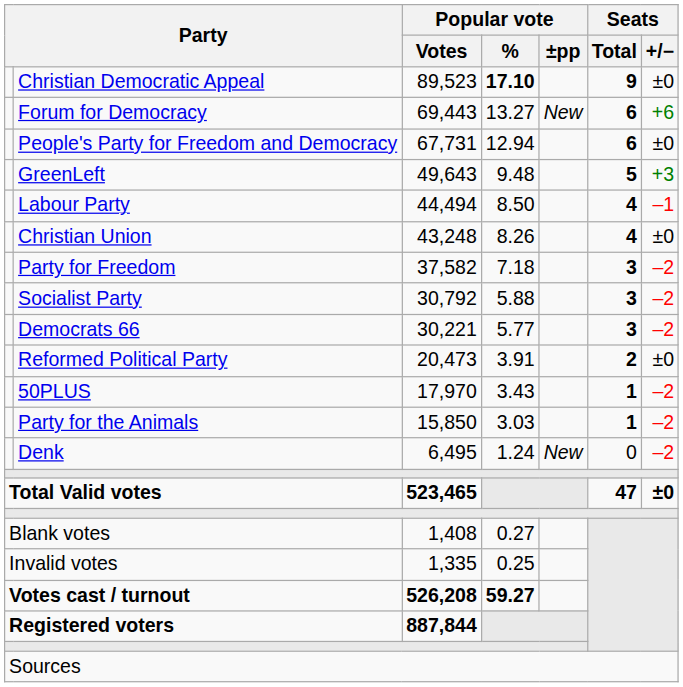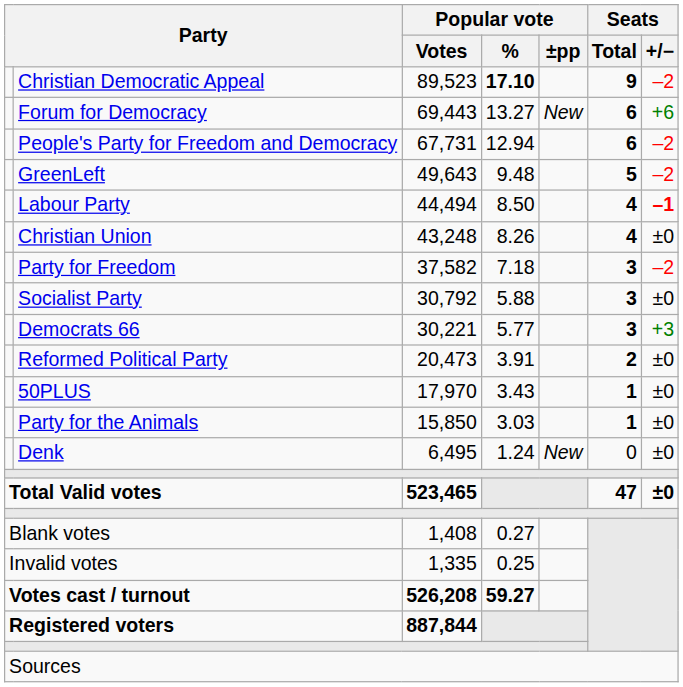(663, 81) ±0 -> (663, 81) –2
(663, 143) ±0 -> (663, 143) –2
(663, 174) +3 -> (663, 174) –2
(663, 205) normal -> (663, 205) bold
(663, 298) –2 -> (663, 298) ±0
(663, 329) –2 -> (663, 329) +3
(663, 391) –2 -> (663, 391) ±0
(663, 422) –2 -> (663, 422) ±0
(663, 453) –2 -> (663, 453) ±0
